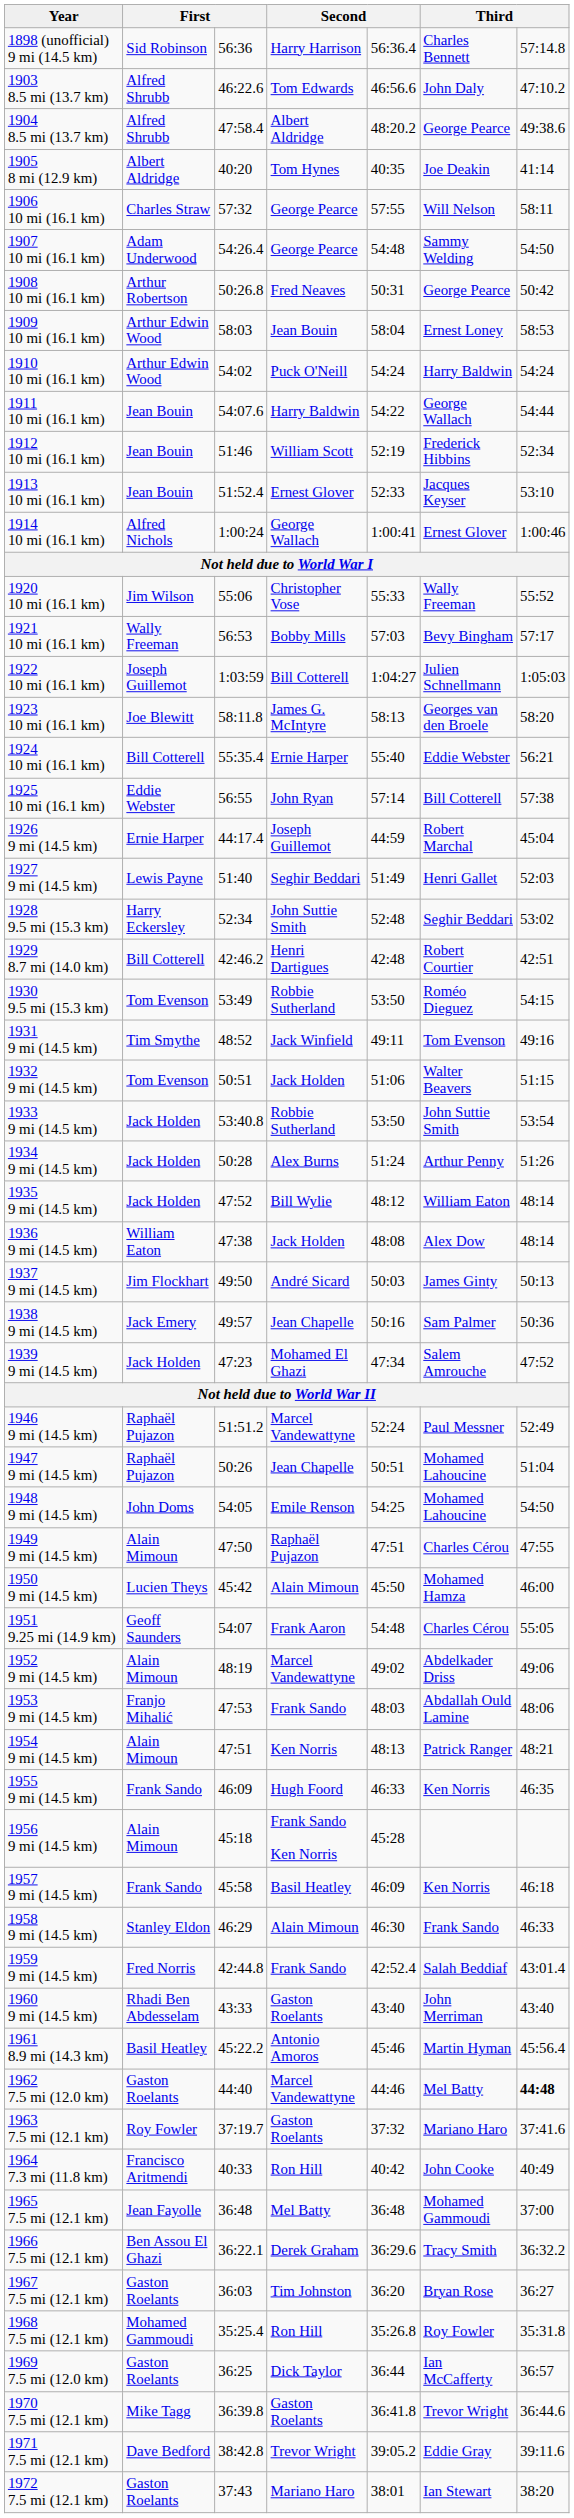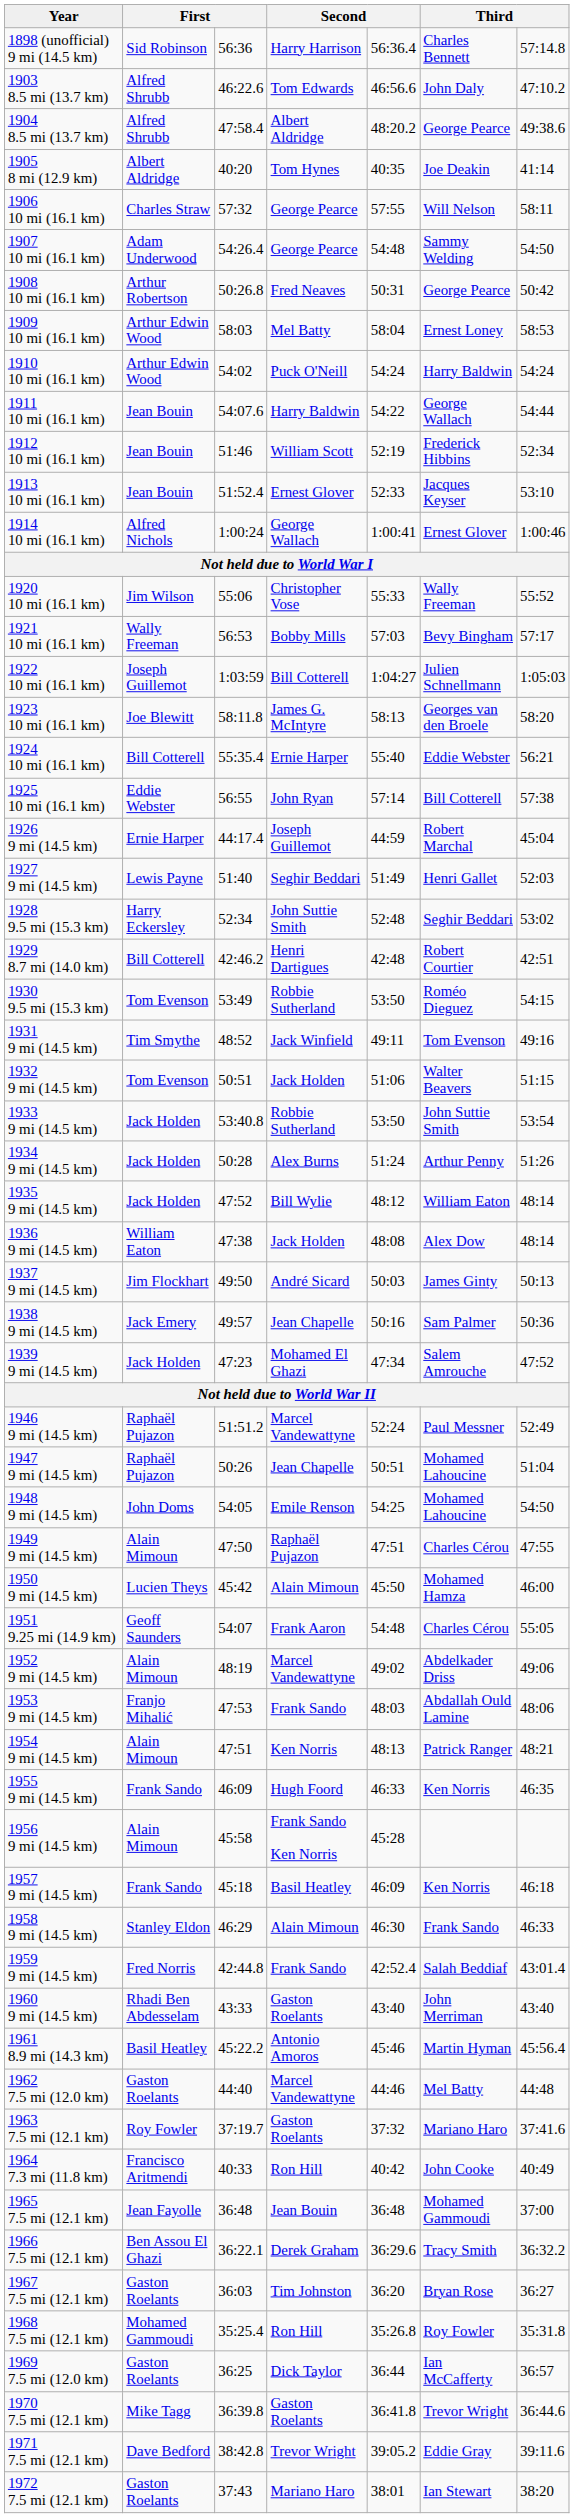(304, 330) Jean Bouin -> (301, 330) Mel Batty
(235, 1838) 45:18 -> (235, 1838) 45:58
(235, 1887) 45:58 -> (235, 1887) 45:18
(537, 2088) bold -> (537, 2088) normal
(301, 2209) Mel Batty -> (304, 2209) Jean Bouin
